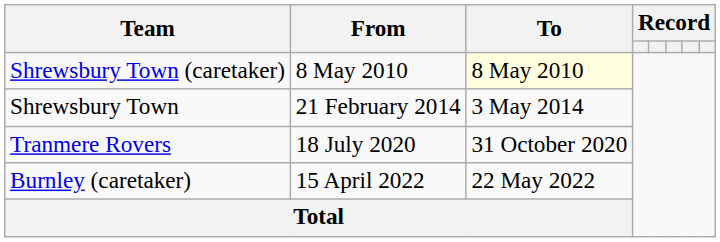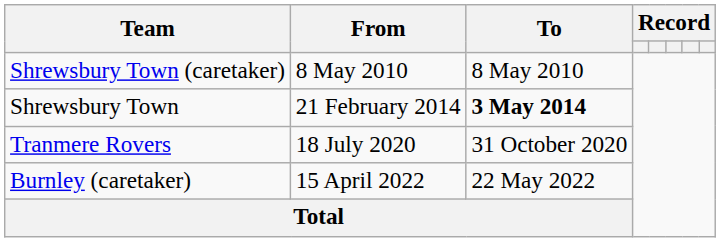(527, 70) lightyellow background -> (527, 70) no background
(527, 107) normal -> (529, 107) bold
